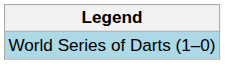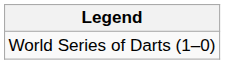(112, 45) lightblue background -> (112, 45) no background
